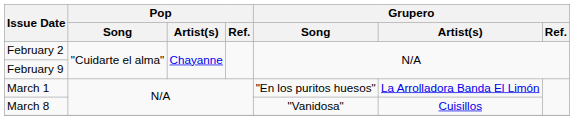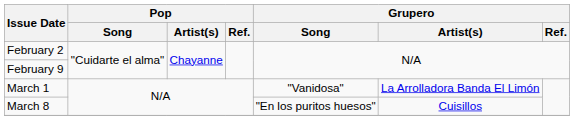(316, 87) "En los puritos huesos" -> (316, 87) "Vanidosa"
(316, 106) "Vanidosa" -> (316, 106) "En los puritos huesos"
